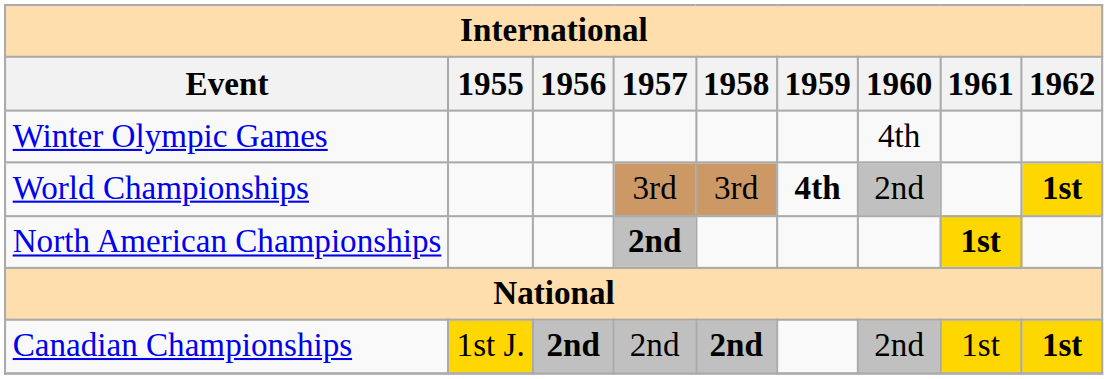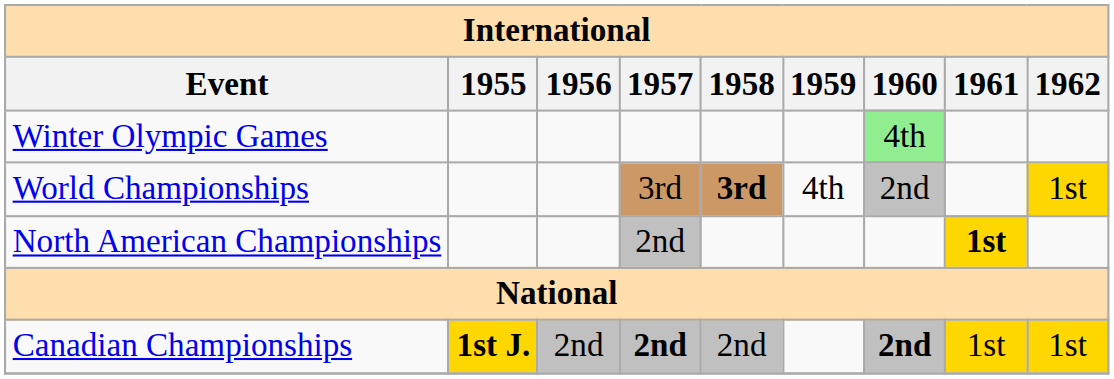(899, 135) no background -> (905, 135) lightgreen background
(736, 188) normal -> (742, 188) bold
(818, 188) bold -> (823, 188) normal
(1062, 188) bold -> (1068, 188) normal
(655, 240) bold -> (660, 240) normal
(491, 345) normal -> (493, 345) bold
(573, 345) bold -> (579, 345) normal
(655, 345) normal -> (660, 345) bold
(736, 345) bold -> (742, 345) normal
(899, 345) normal -> (905, 345) bold
(1062, 345) bold -> (1068, 345) normal
